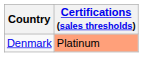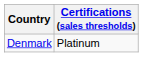(78, 43) lightsalmon background -> (78, 43) no background
